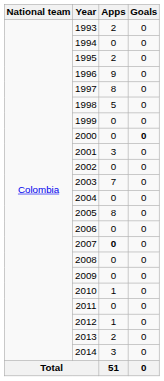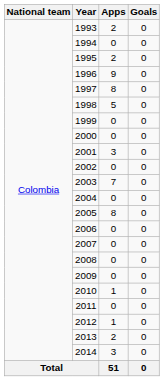(144, 136) bold -> (144, 136) normal
(113, 244) bold -> (113, 244) normal
